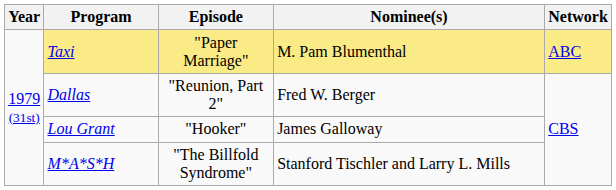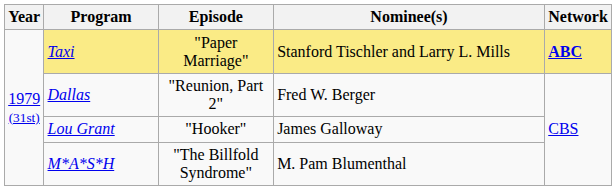(342, 51) M. Pam Blumenthal -> (394, 51) Stanford Tischler and Larry L. Mills
(565, 51) normal -> (565, 51) bold
(394, 163) Stanford Tischler and Larry L. Mills -> (342, 163) M. Pam Blumenthal
